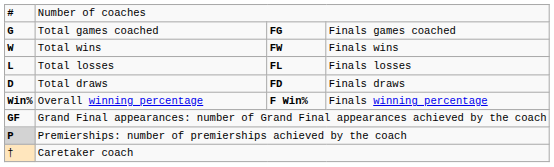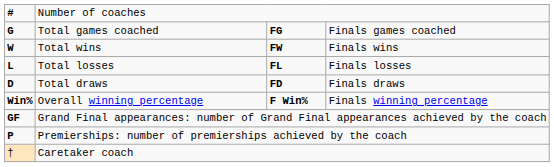(10, 136) lightgrey background -> (10, 136) no background
